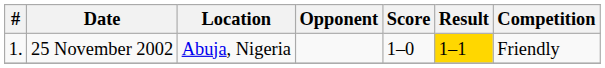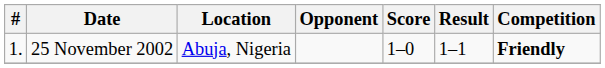(453, 48) gold background -> (453, 48) no background
(529, 48) normal -> (531, 48) bold
